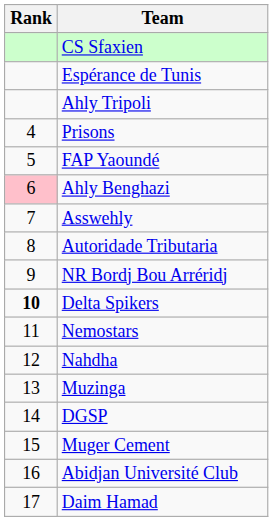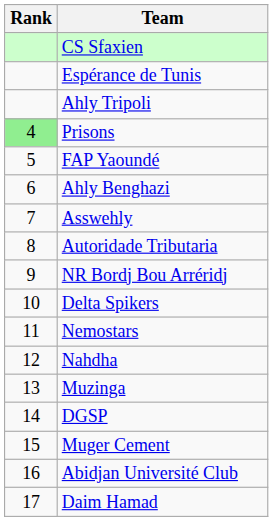(31, 132) no background -> (31, 132) lightgreen background
(31, 189) pink background -> (31, 189) no background
(31, 302) bold -> (31, 302) normal
